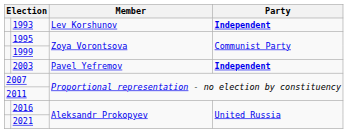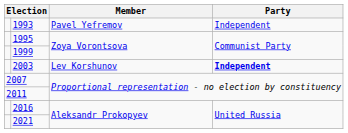(84, 25) Lev Korshunov -> (87, 25) Pavel Yefremov
(243, 25) bold -> (243, 25) normal
(87, 66) Pavel Yefremov -> (84, 66) Lev Korshunov
